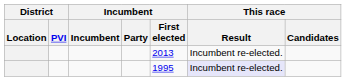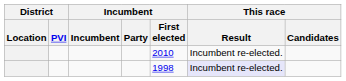(163, 53) 2013 -> (163, 53) 2010
(163, 68) 1995 -> (163, 68) 1998
